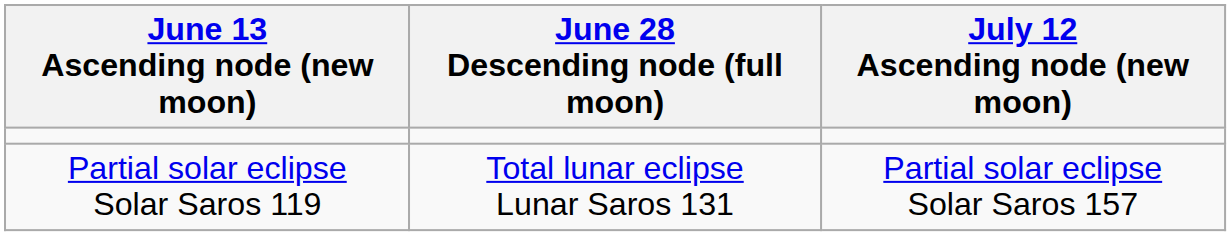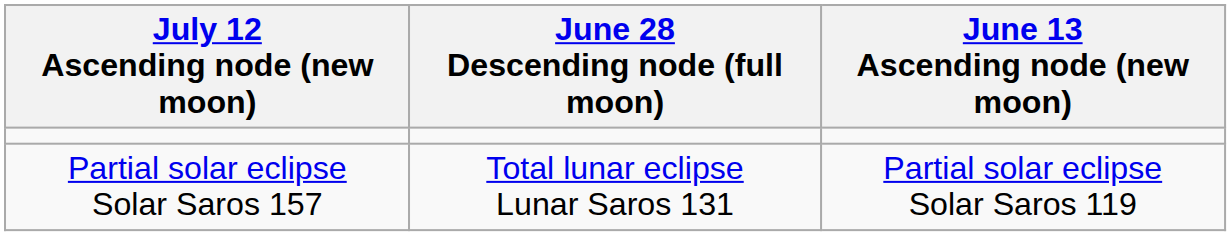columns swapped: (207, 66) <-> (1023, 66)
